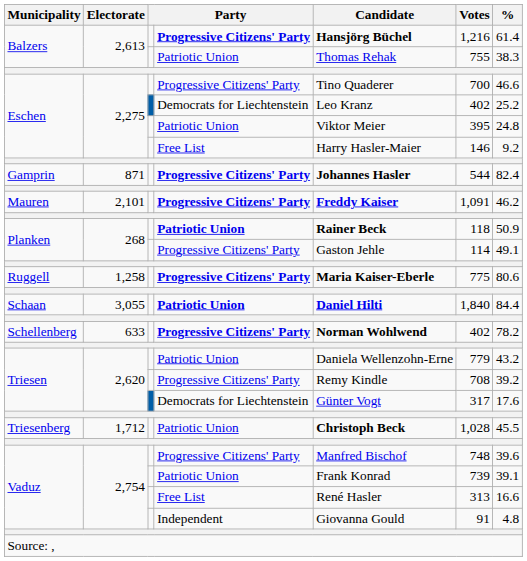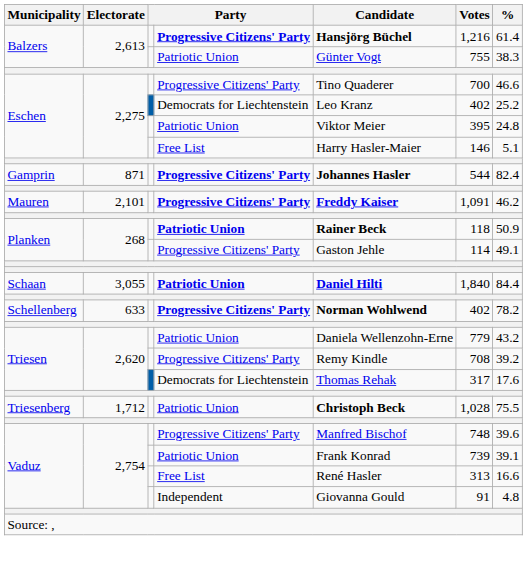(356, 57) Thomas Rehak -> (349, 57) Günter Vogt
(511, 147) 9.2 -> (511, 147) 5.1
- row: (29, 277)
(349, 400) Günter Vogt -> (356, 379) Thomas Rehak
(508, 428) 45.5 -> (508, 407) 75.5
